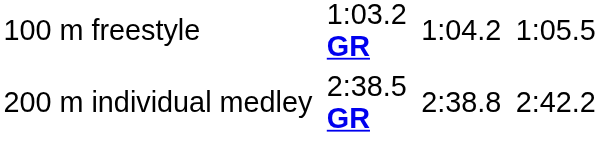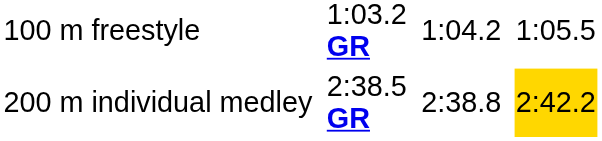(556, 102) no background -> (556, 102) gold background
